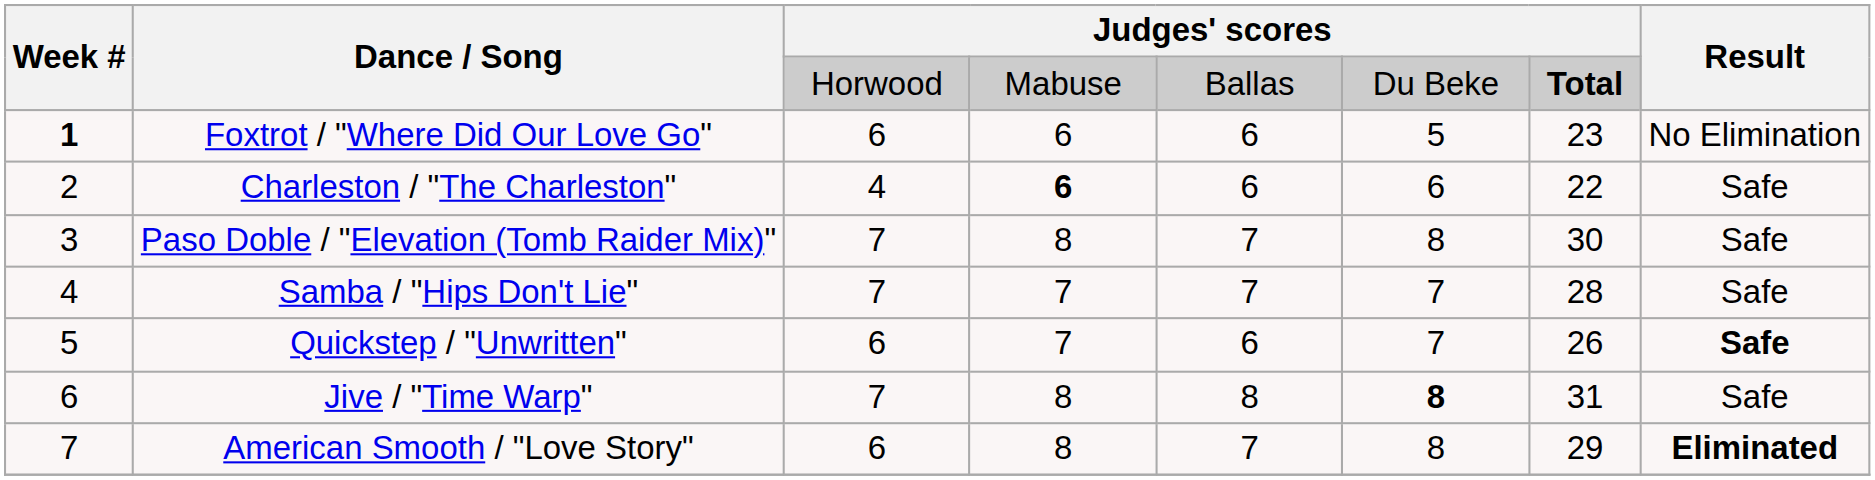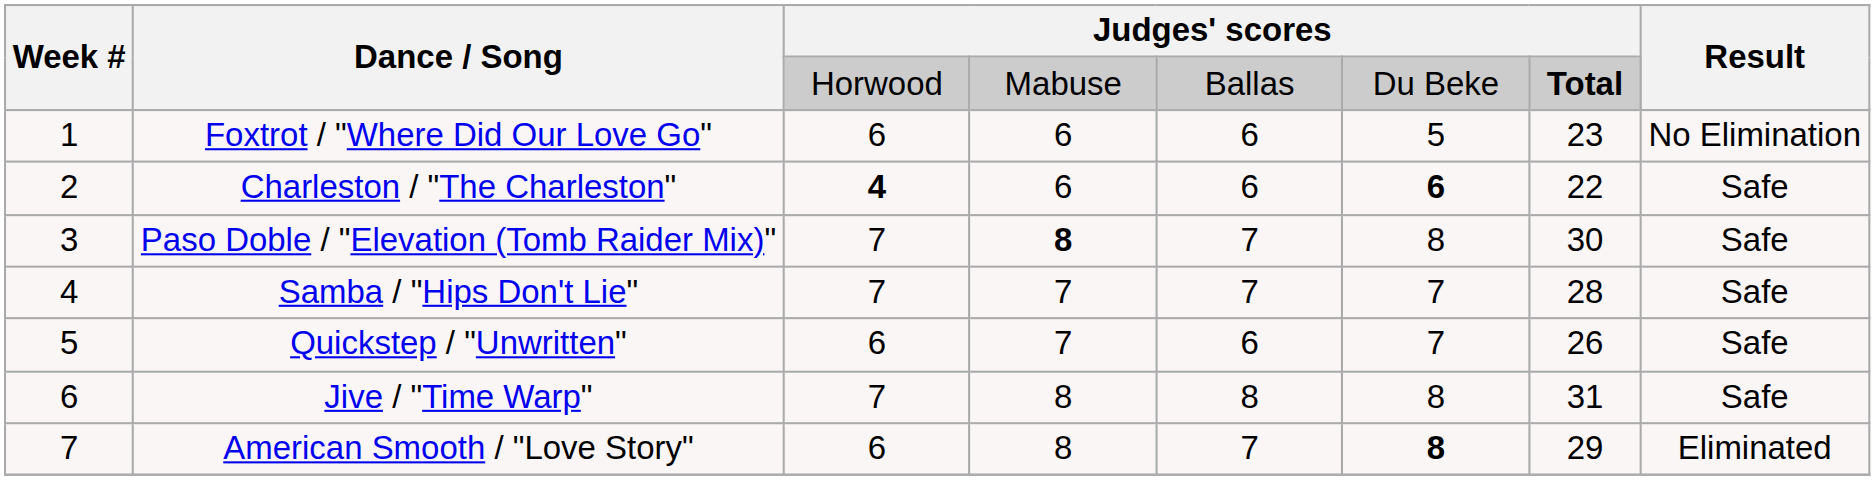(69, 135) bold -> (69, 135) normal
(877, 187) normal -> (877, 187) bold
(1063, 187) bold -> (1063, 187) normal
(1436, 187) normal -> (1436, 187) bold
(1063, 239) normal -> (1063, 239) bold
(1755, 344) bold -> (1755, 344) normal
(1436, 396) bold -> (1436, 396) normal
(1436, 448) normal -> (1436, 448) bold
(1755, 448) bold -> (1755, 448) normal
